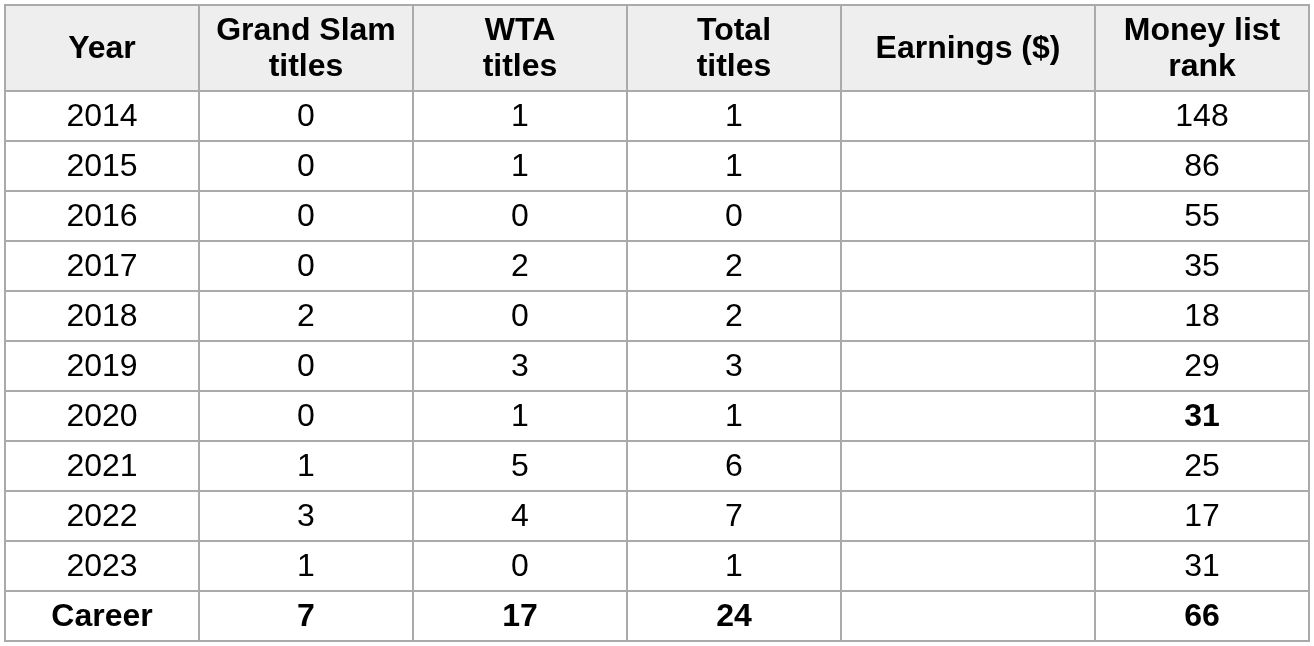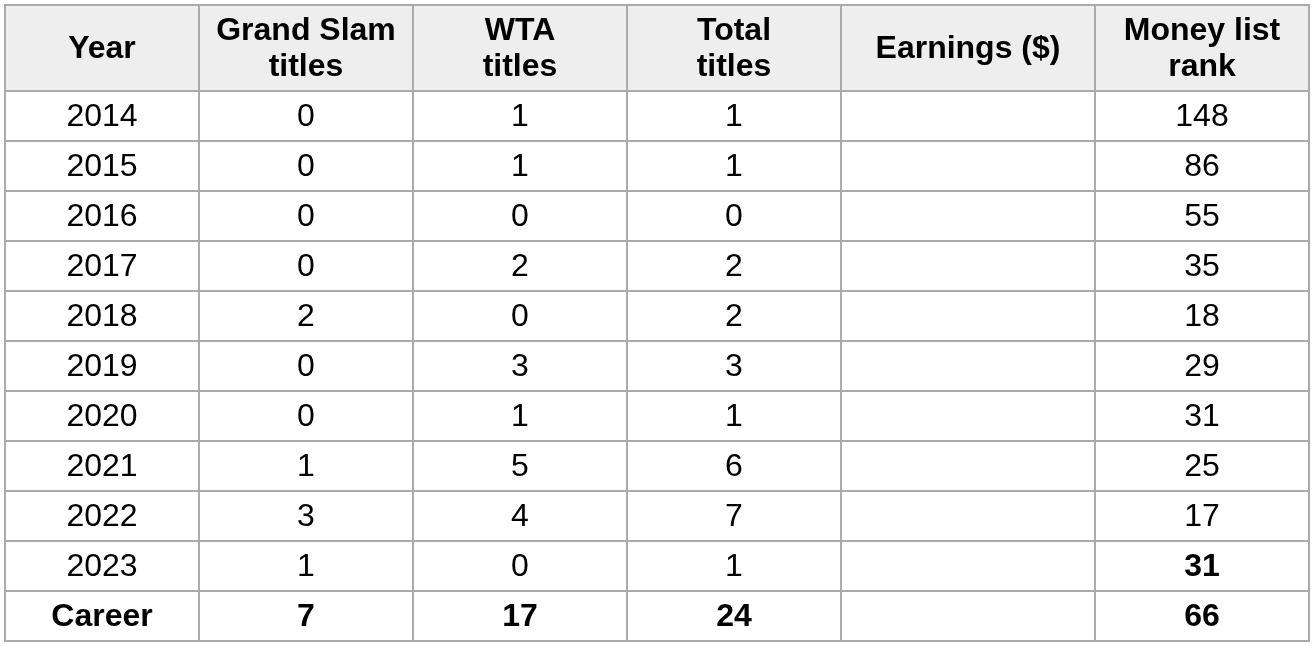(1202, 415) bold -> (1202, 415) normal
(1202, 565) normal -> (1202, 565) bold
